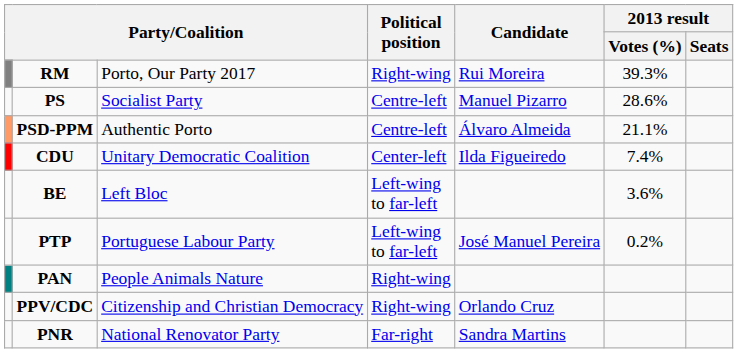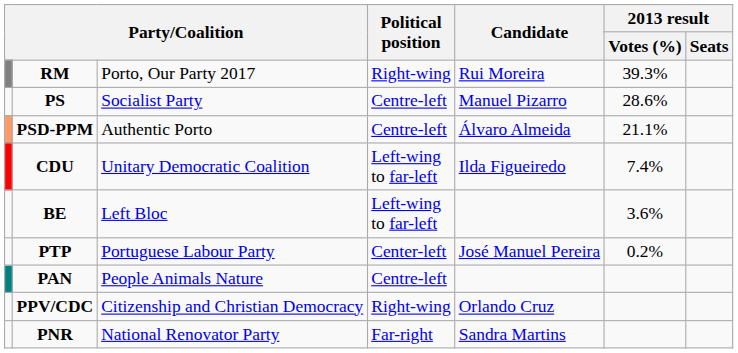(409, 156) Center-left -> (406, 166) Left-wing to far-left
(406, 241) Left-wing to far-left -> (409, 251) Center-left
(411, 278) Right-wing -> (409, 278) Centre-left
